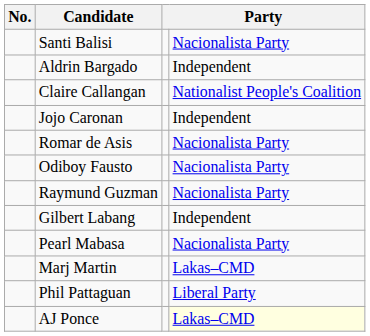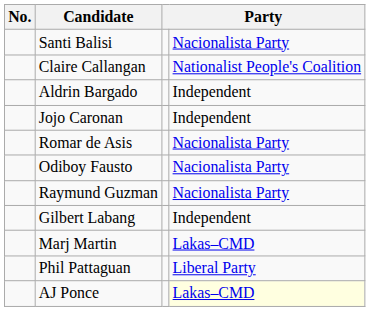rows swapped: (88, 67) <-> (92, 92)
- row: (82, 243)
